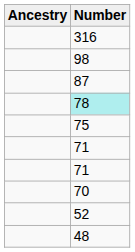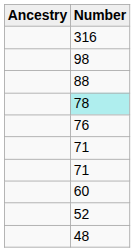(81, 81) 87 -> (81, 81) 88
(81, 125) 75 -> (81, 125) 76
(81, 192) 70 -> (81, 192) 60
